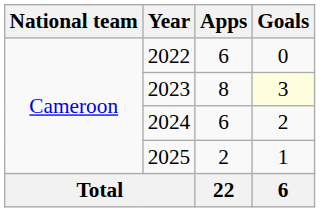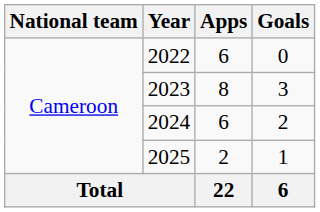(283, 88) lightyellow background -> (283, 88) no background
